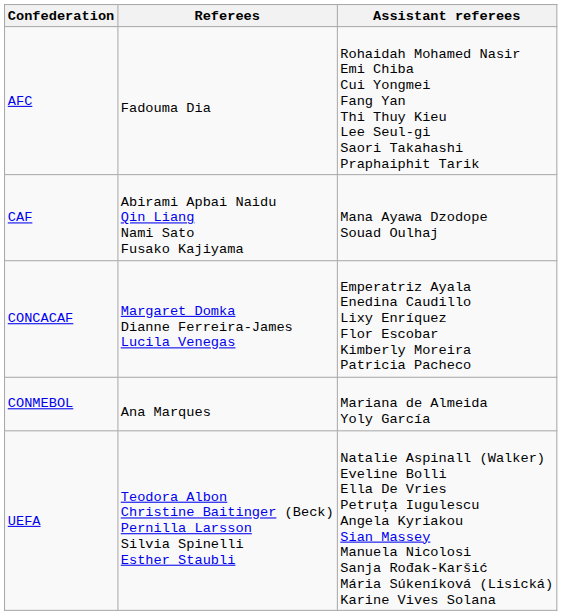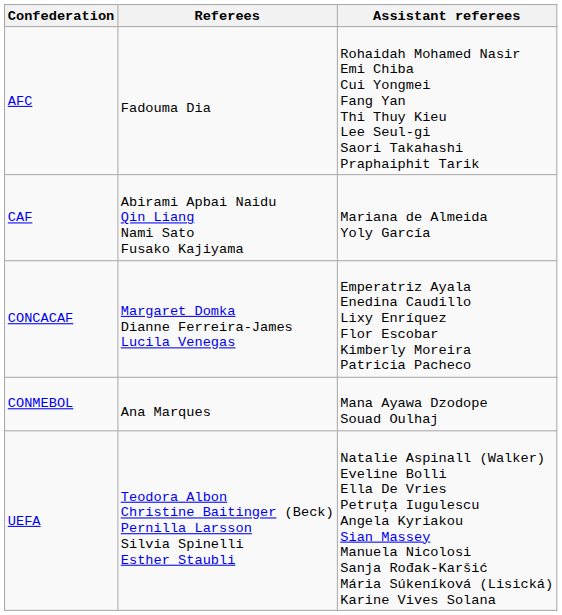(414, 226) Mana Ayawa Dzodope Souad Oulhaj -> (414, 226) Mariana de Almeida Yoly García
(414, 412) Mariana de Almeida Yoly García -> (414, 412) Mana Ayawa Dzodope Souad Oulhaj
